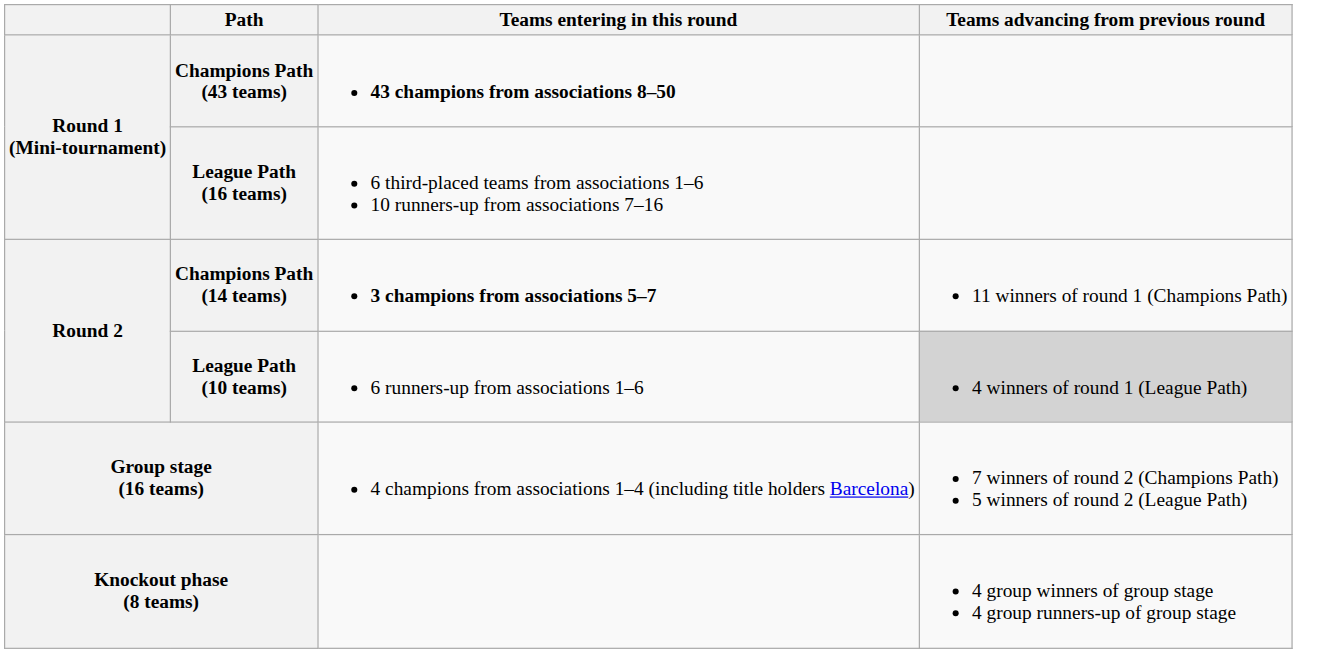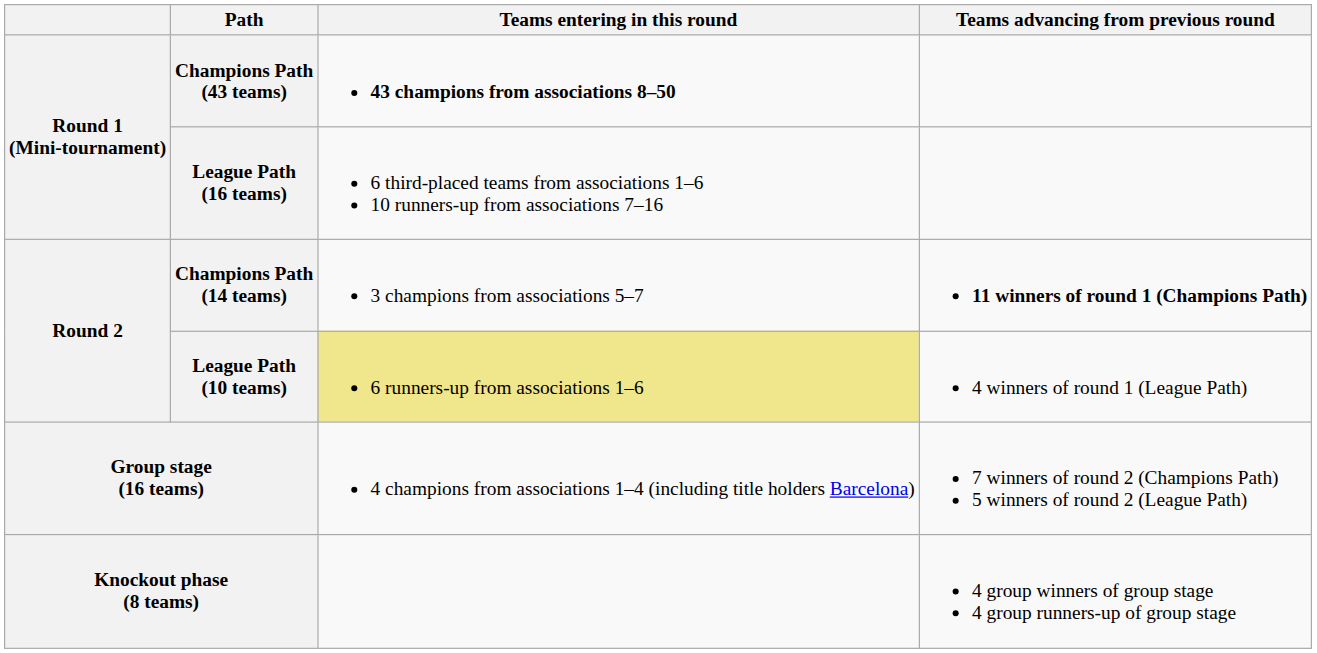(618, 296) bold -> (618, 296) normal
(1106, 296) normal -> (1115, 296) bold
(618, 387) no background -> (618, 387) khaki background
(1106, 387) lightgrey background -> (1115, 387) no background
